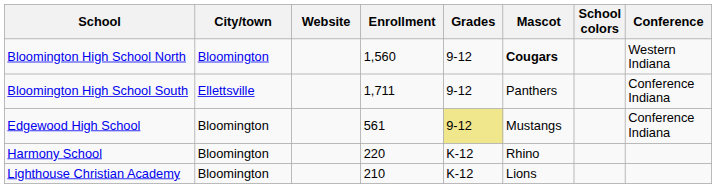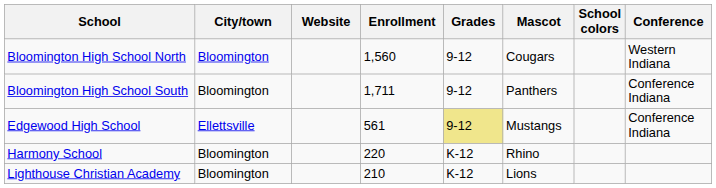(532, 56) bold -> (530, 56) normal
(226, 91) Ellettsville -> (233, 91) Bloomington
(233, 125) Bloomington -> (226, 125) Ellettsville
